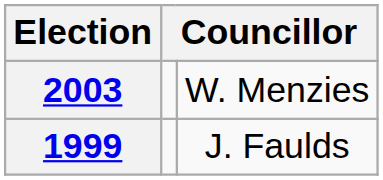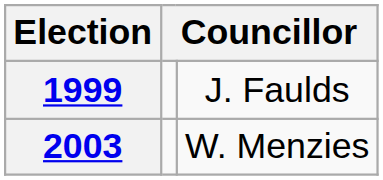rows swapped: (83, 145) <-> (83, 89)
